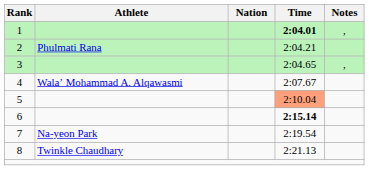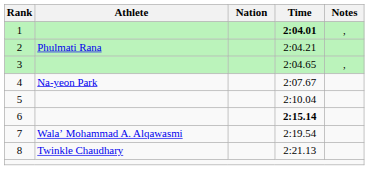(110, 82) Walaʼ Mohammad A. Alqawasmi -> (67, 82) Na-yeon Park
(300, 99) lightsalmon background -> (300, 99) no background
(67, 133) Na-yeon Park -> (110, 133) Walaʼ Mohammad A. Alqawasmi
